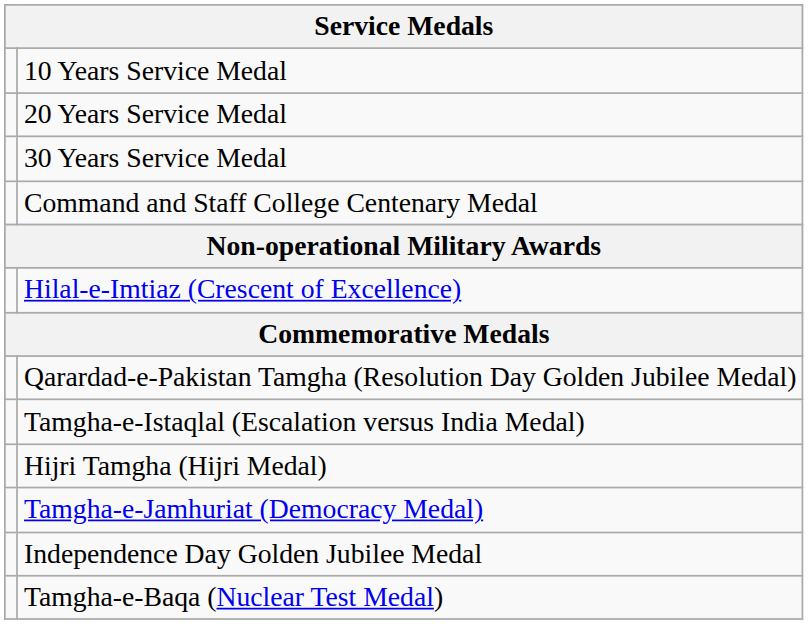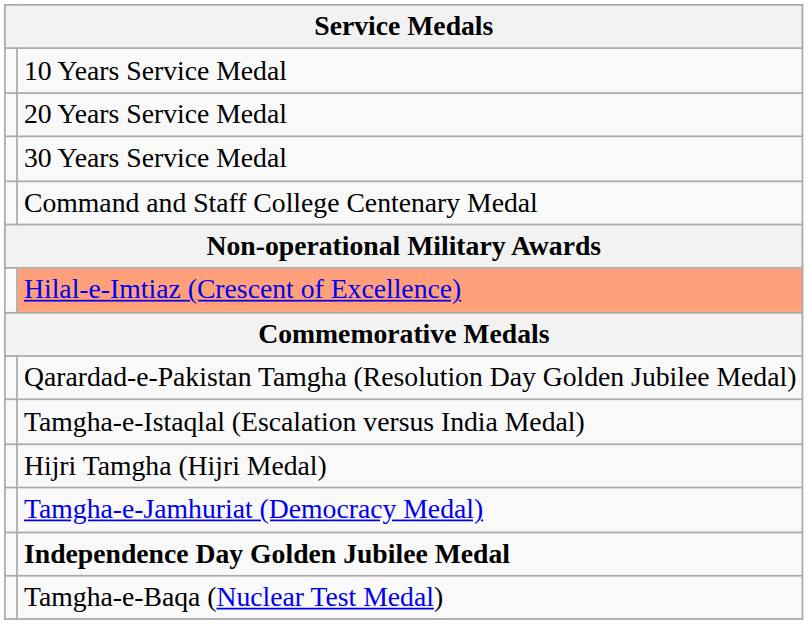(243, 289) no background -> (243, 289) lightsalmon background
(253, 553) normal -> (267, 553) bold
